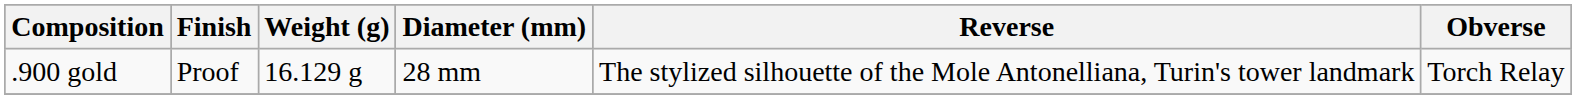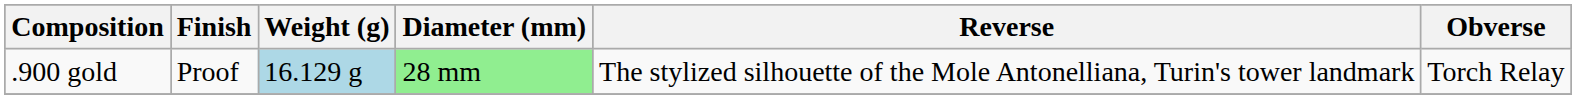(313, 71) no background -> (313, 71) lightblue background
(442, 71) no background -> (442, 71) lightgreen background
